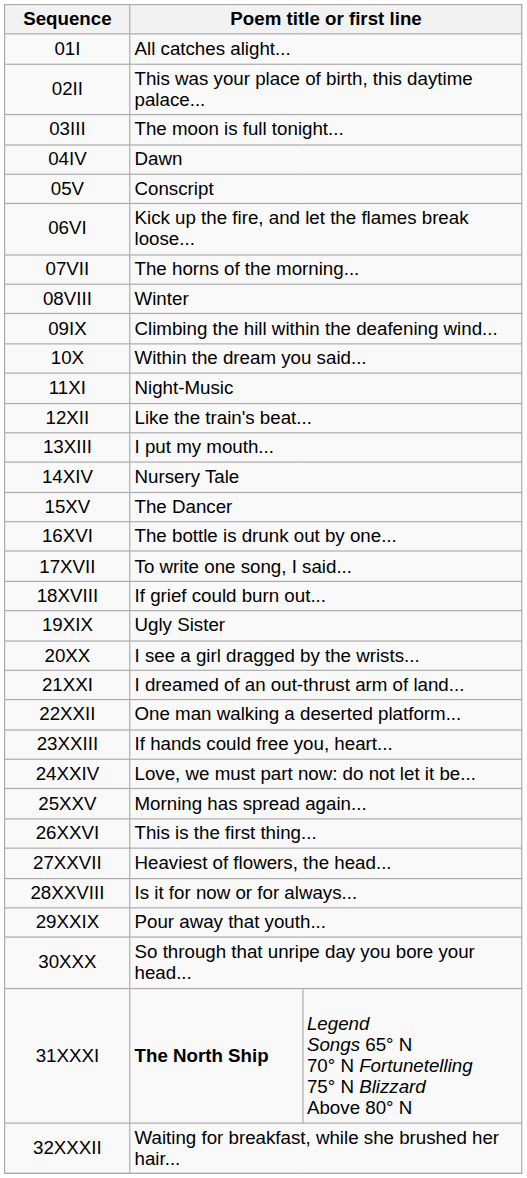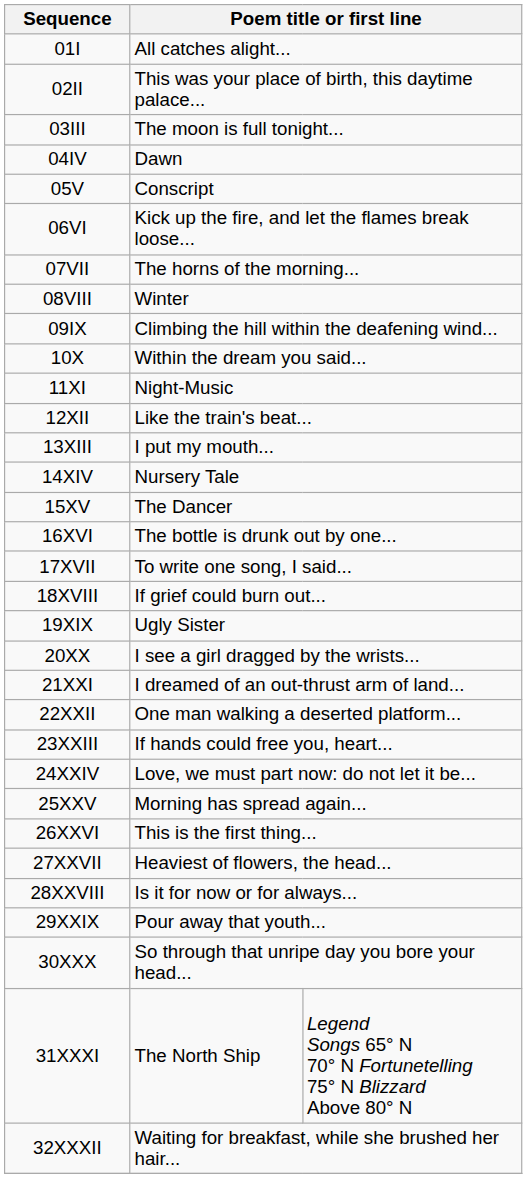(202, 1055) bold -> (197, 1055) normal
